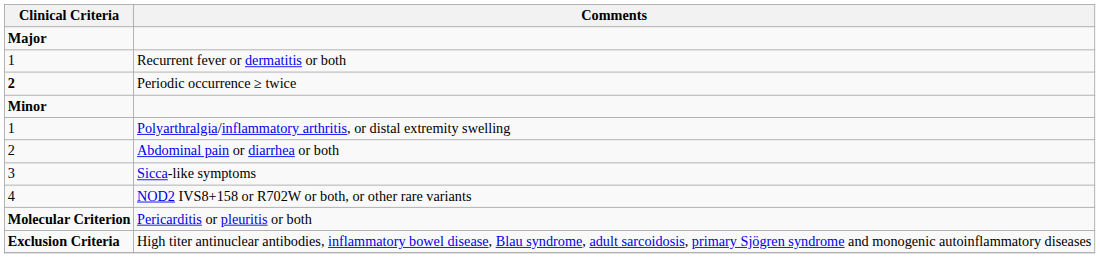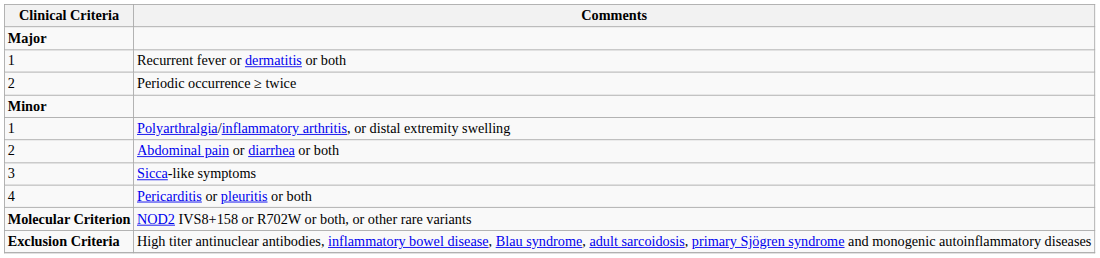(11, 83) bold -> (11, 83) normal
(304, 196) NOD2 IVS8+158 or R702W or both, or other rare variants -> (224, 196) Pericarditis or pleuritis or both
(224, 219) Pericarditis or pleuritis or both -> (304, 219) NOD2 IVS8+158 or R702W or both, or other rare variants
